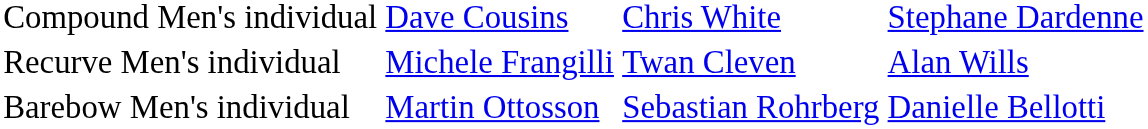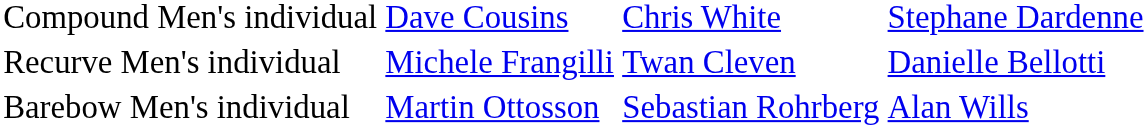(958, 62) Alan Wills -> (996, 62) Danielle Bellotti
(996, 107) Danielle Bellotti -> (958, 107) Alan Wills
